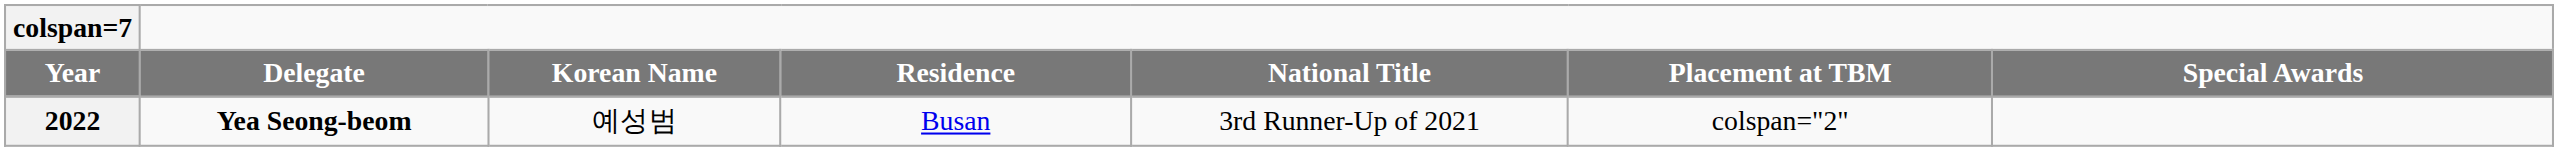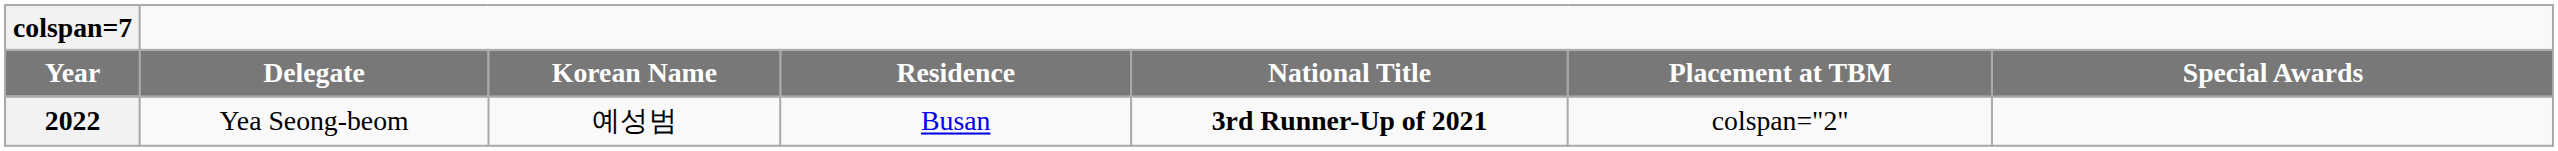(314, 120) bold -> (314, 120) normal
(1350, 120) normal -> (1350, 120) bold
